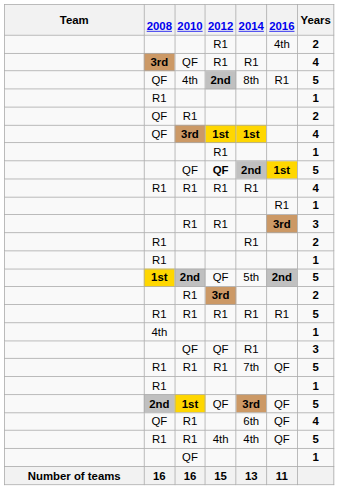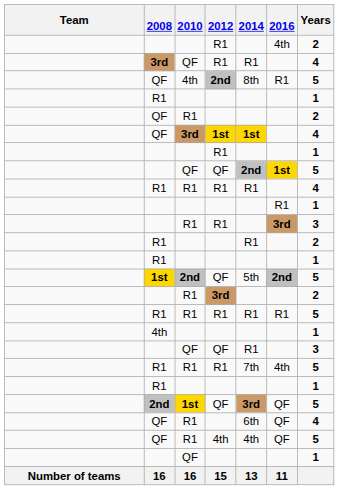(221, 170) bold -> (221, 170) normal
(282, 368) QF -> (282, 368) 4th
(159, 440) R1 -> (159, 440) QF
